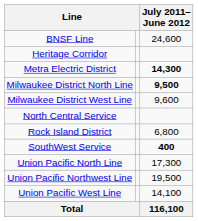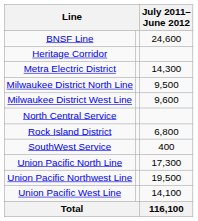(166, 69) bold -> (166, 69) normal
(166, 85) bold -> (166, 85) normal
(166, 147) bold -> (166, 147) normal
